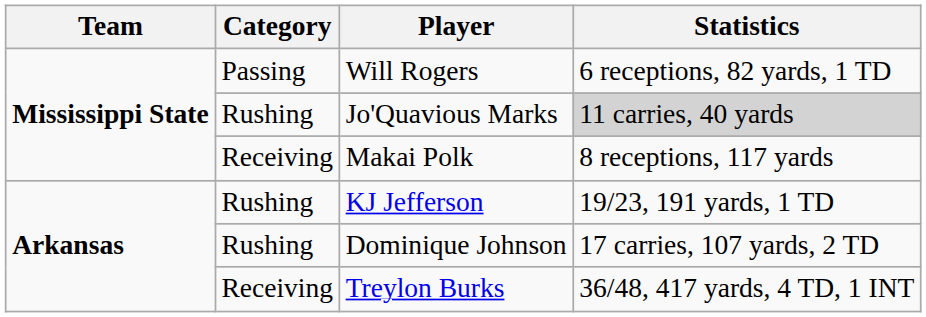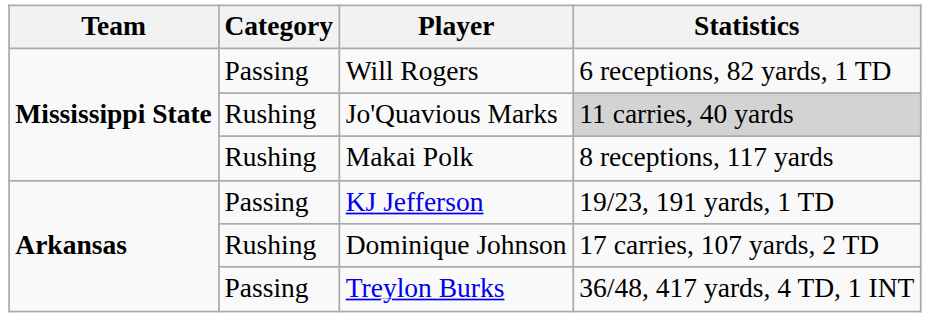(277, 157) Receiving -> (270, 157) Rushing
(267, 201) Rushing -> (267, 201) Passing
(277, 288) Receiving -> (267, 288) Passing
